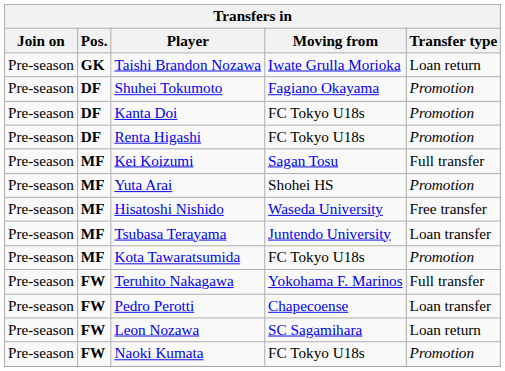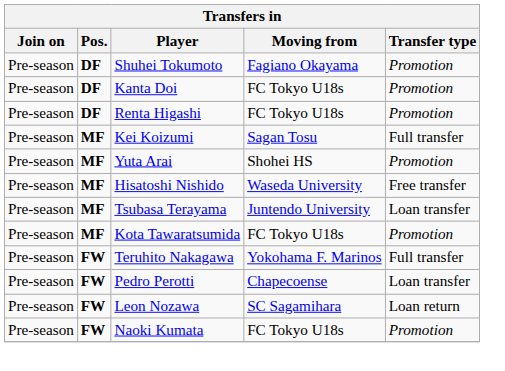- row: (188, 64)
